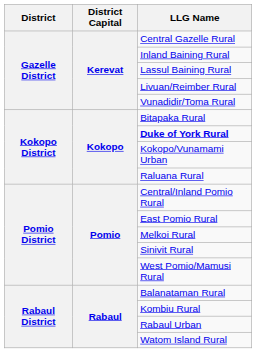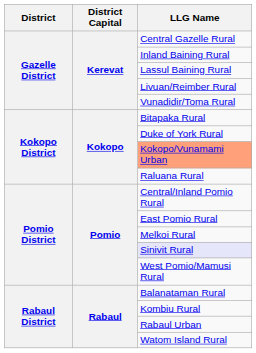(184, 133) bold -> (182, 133) normal
(182, 154) no background -> (182, 154) lightsalmon background
(167, 250) no background -> (167, 250) lavender background
